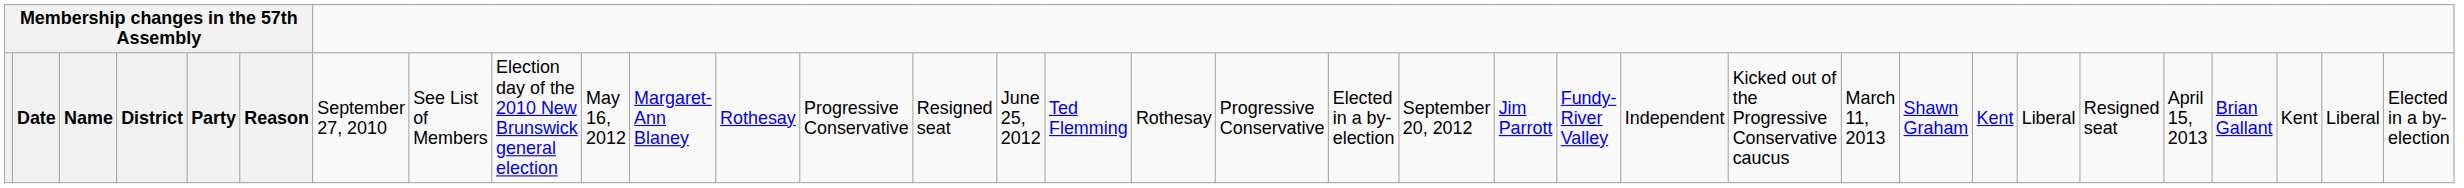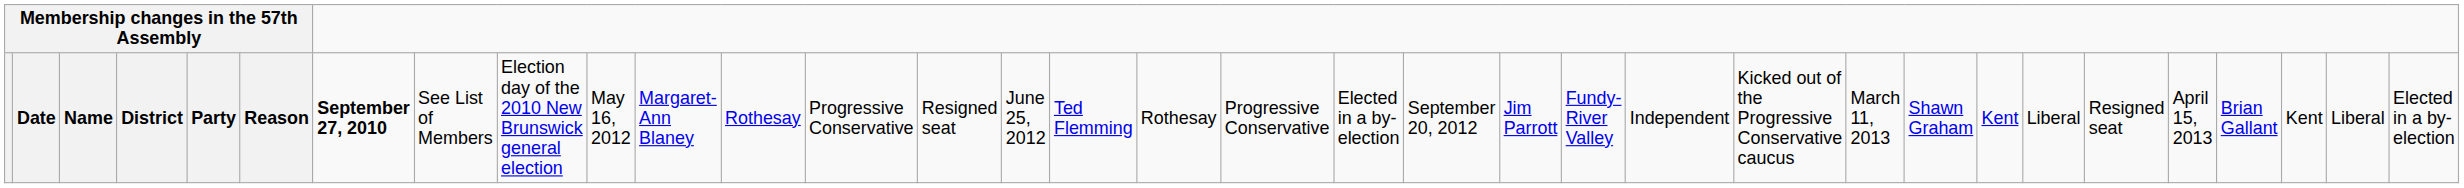(361, 117) normal -> (364, 117) bold
